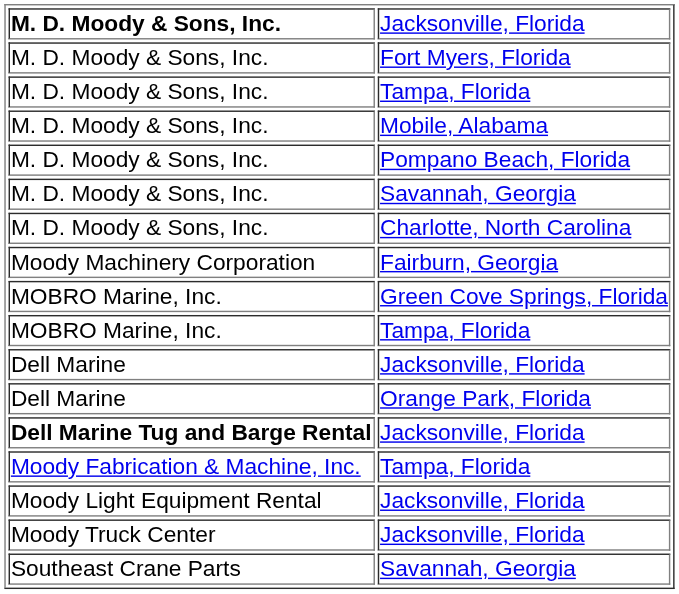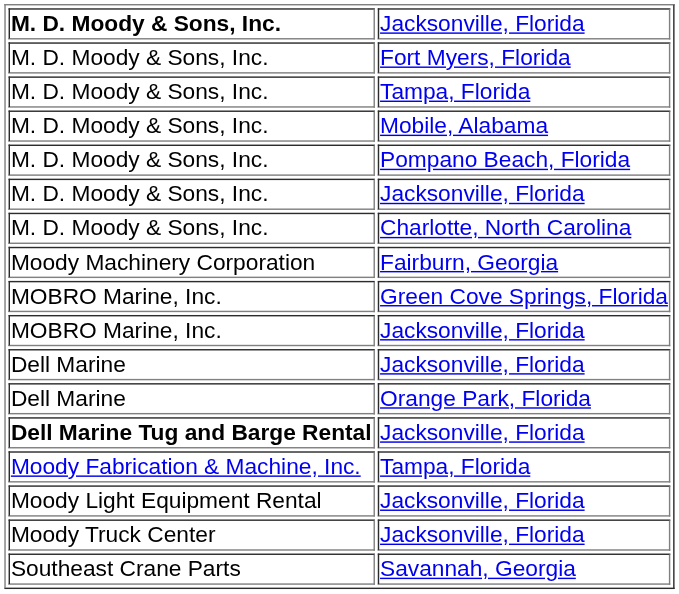(478, 194) Savannah, Georgia -> (482, 194) Jacksonville, Florida
(455, 330) Tampa, Florida -> (482, 330) Jacksonville, Florida
